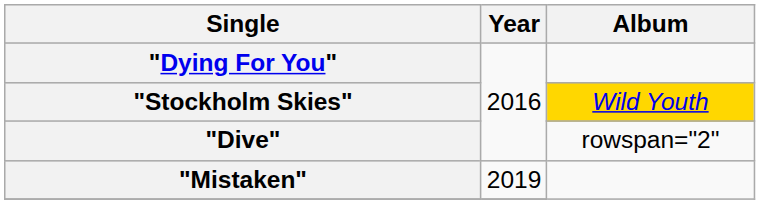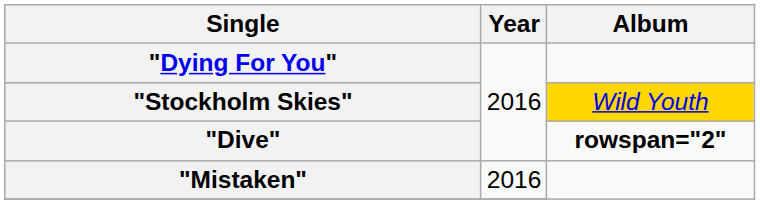(650, 140) normal -> (650, 140) bold
(514, 179) 2019 -> (514, 179) 2016
